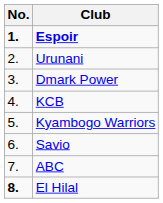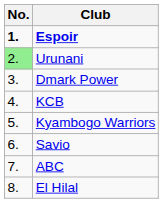(13, 58) no background -> (13, 58) lightgreen background
(13, 187) bold -> (13, 187) normal
